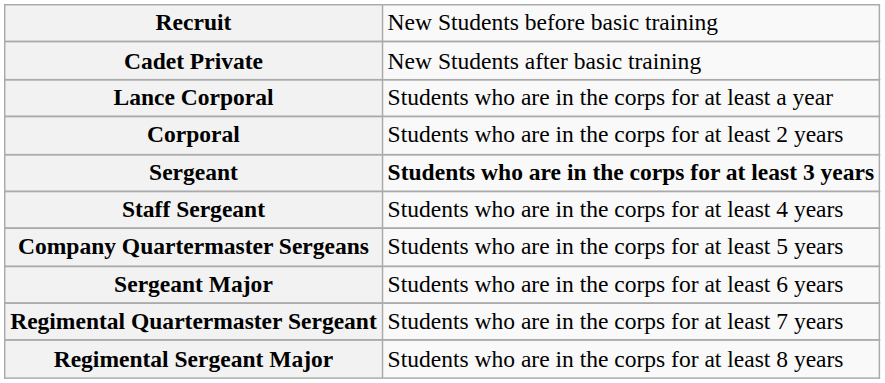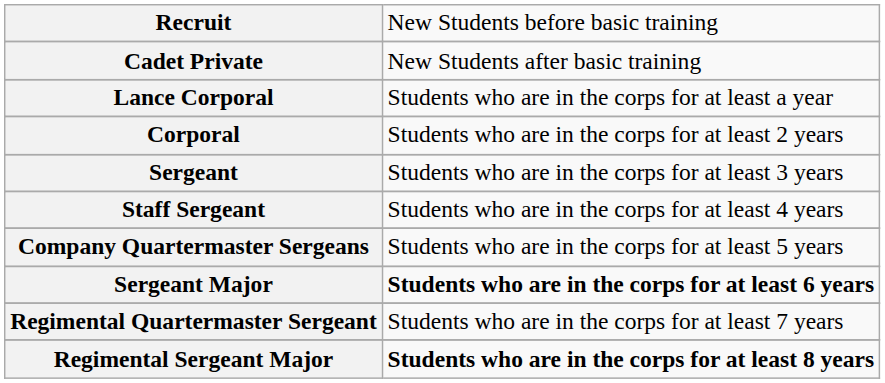(631, 172) bold -> (616, 172) normal
(616, 284) normal -> (631, 284) bold
(616, 358) normal -> (631, 358) bold
